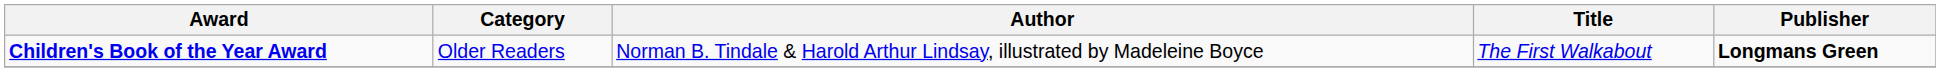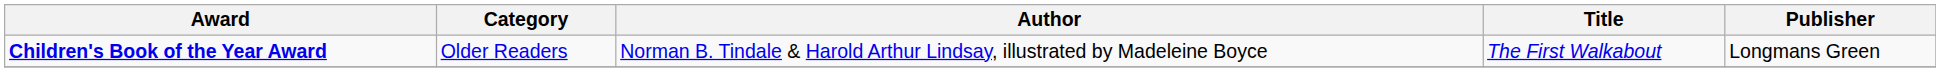(1798, 50) bold -> (1805, 50) normal
